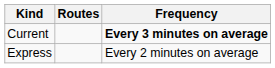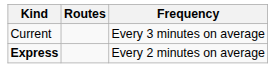(186, 33) bold -> (188, 33) normal
(30, 53) normal -> (34, 53) bold
